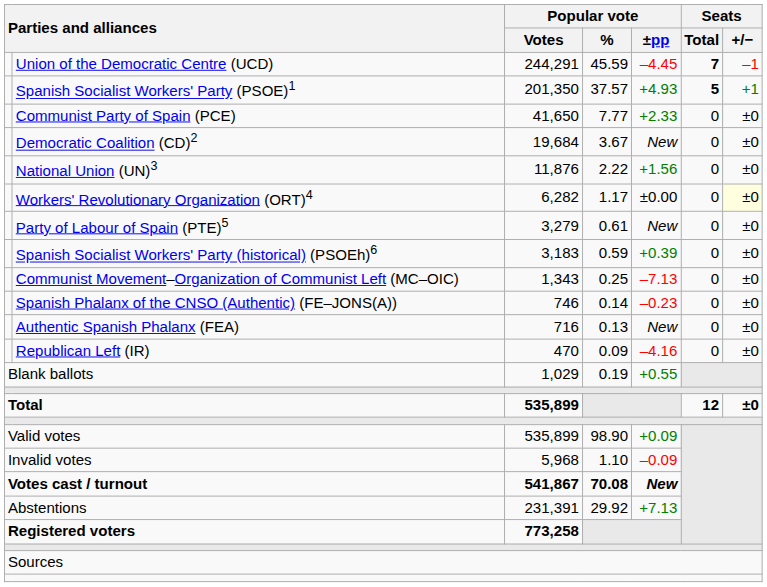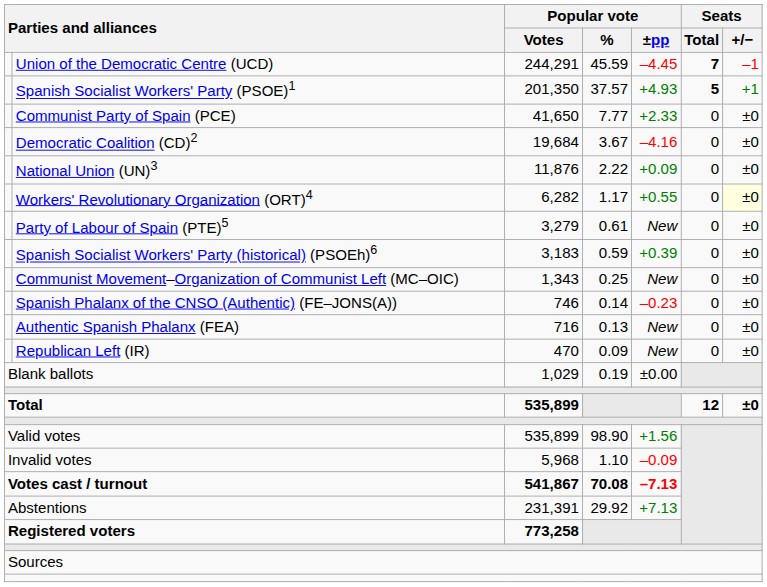(662, 141) New -> (659, 141) –4.16
(658, 169) +1.56 -> (658, 169) +0.09
(659, 197) ±0.00 -> (658, 197) +0.55
(659, 279) –7.13 -> (662, 279) New
(659, 350) –4.16 -> (662, 350) New
(658, 374) +0.55 -> (659, 374) ±0.00
(658, 436) +0.09 -> (658, 436) +1.56
(662, 484) New -> (659, 484) –7.13
